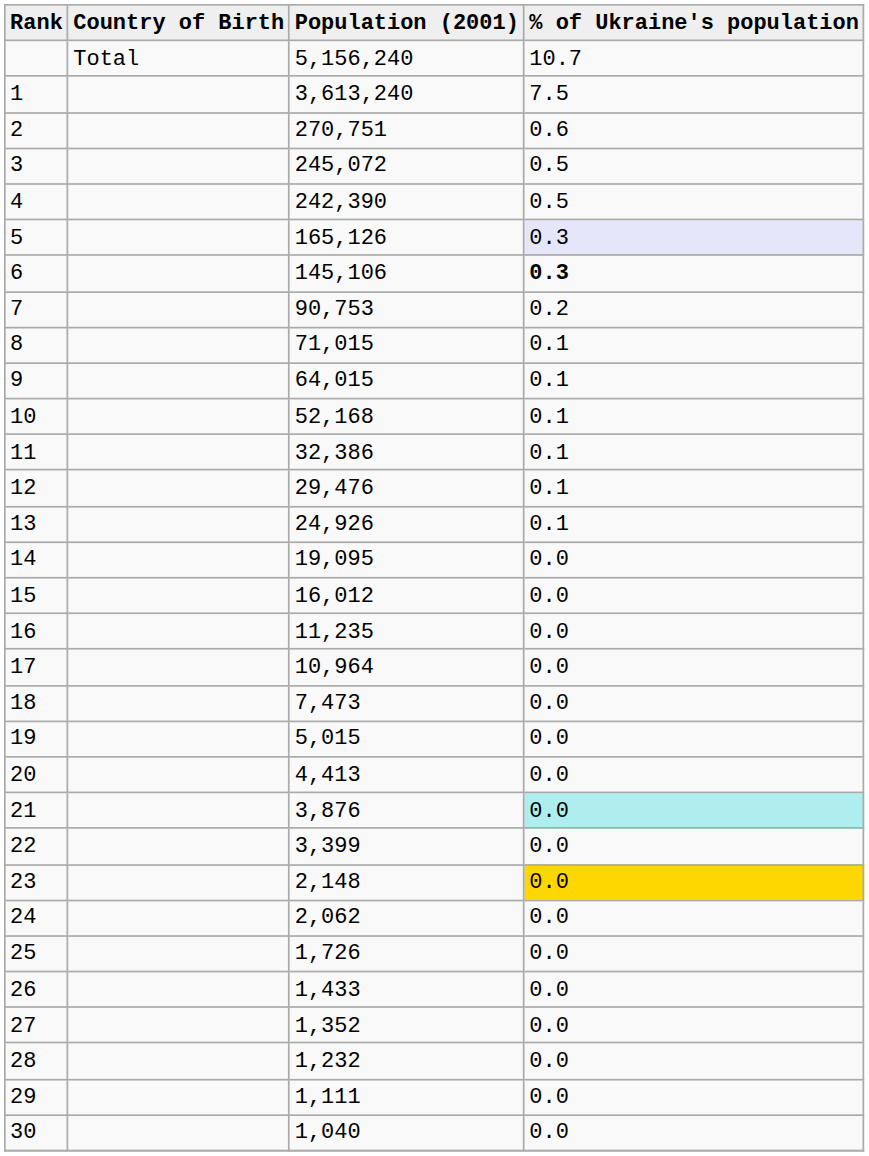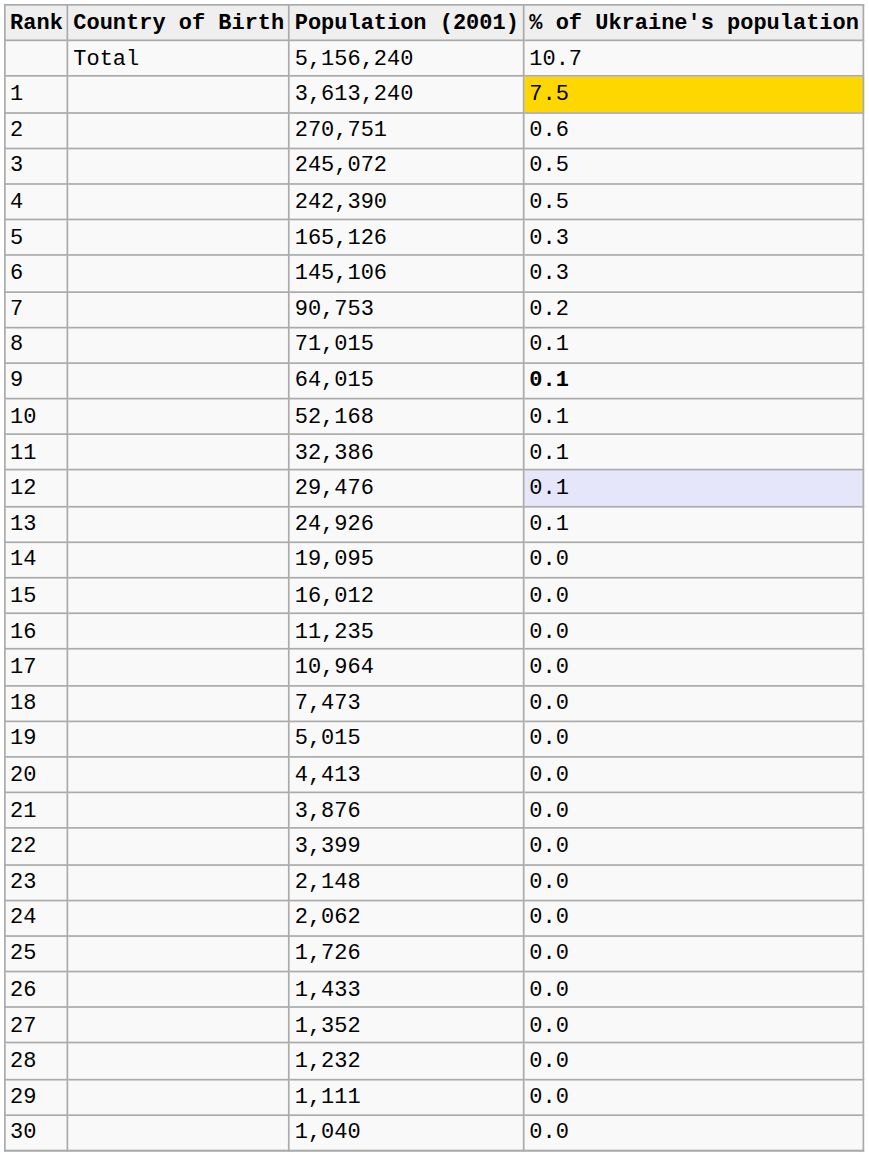(549, 94) no background -> (549, 94) gold background
(549, 238) lavender background -> (549, 238) no background
(549, 273) bold -> (549, 273) normal
(549, 381) normal -> (549, 381) bold
(549, 488) no background -> (549, 488) lavender background
(549, 810) paleturquoise background -> (549, 810) no background
(549, 882) gold background -> (549, 882) no background
